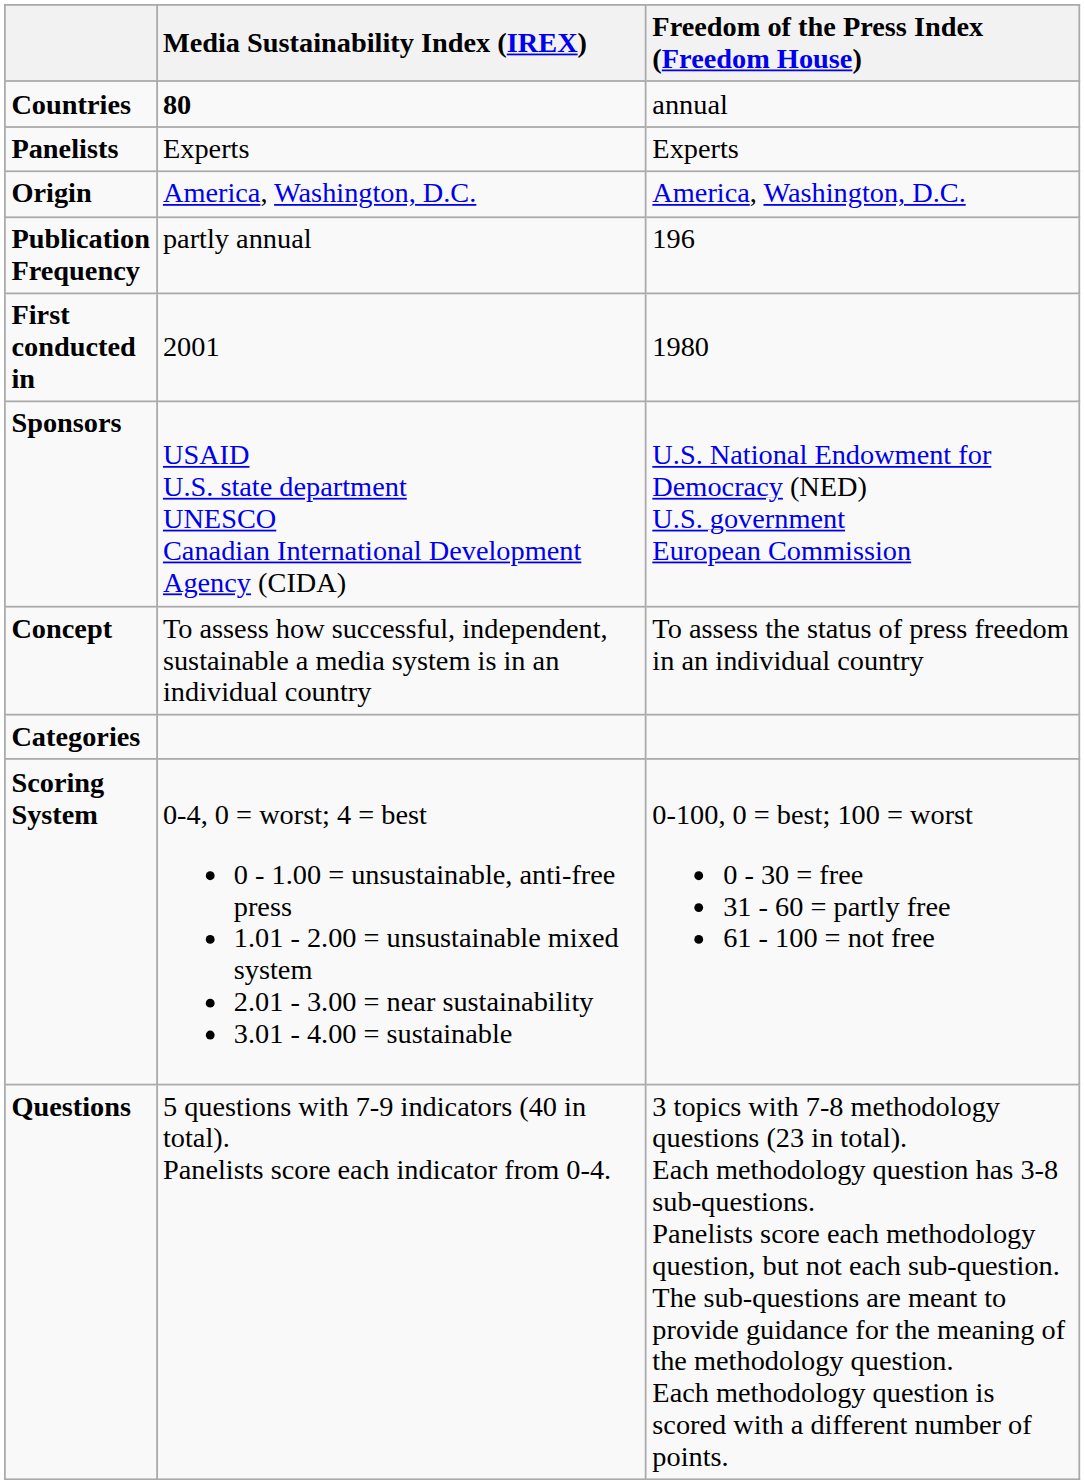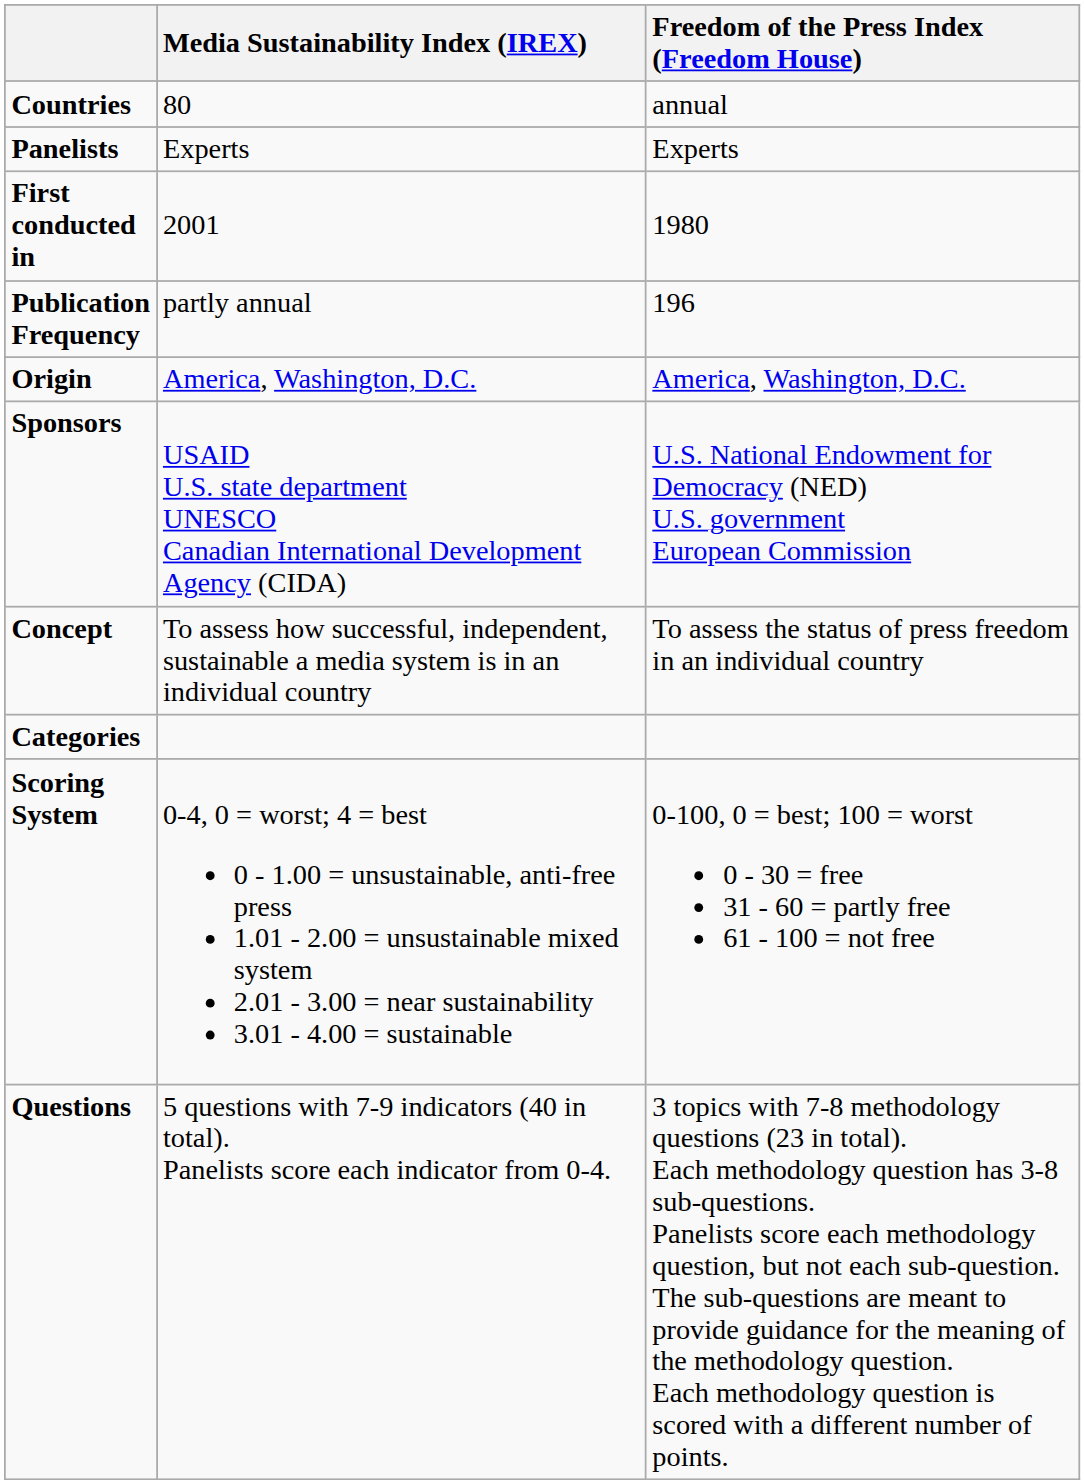(177, 103) bold -> (177, 103) normal
rows swapped: (74, 347) <-> (52, 193)
